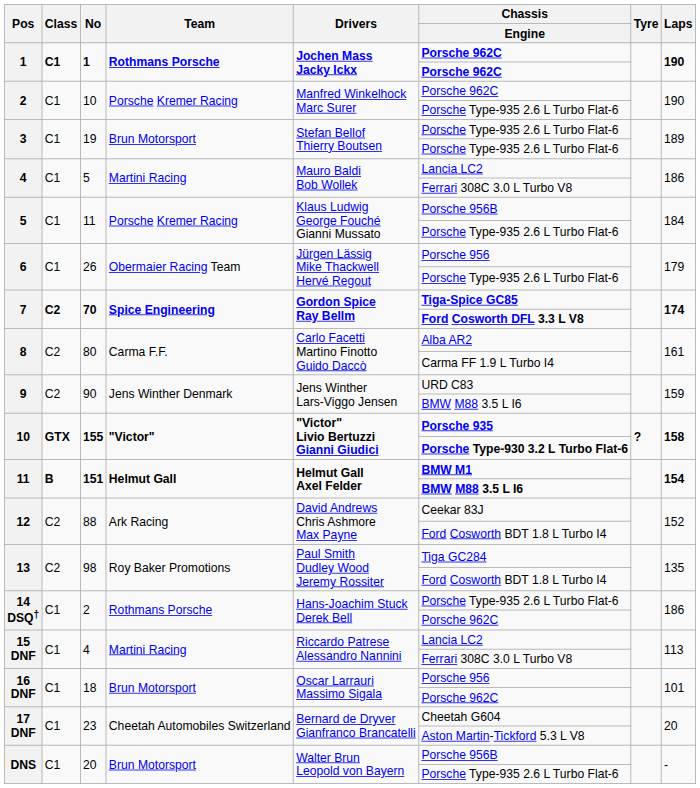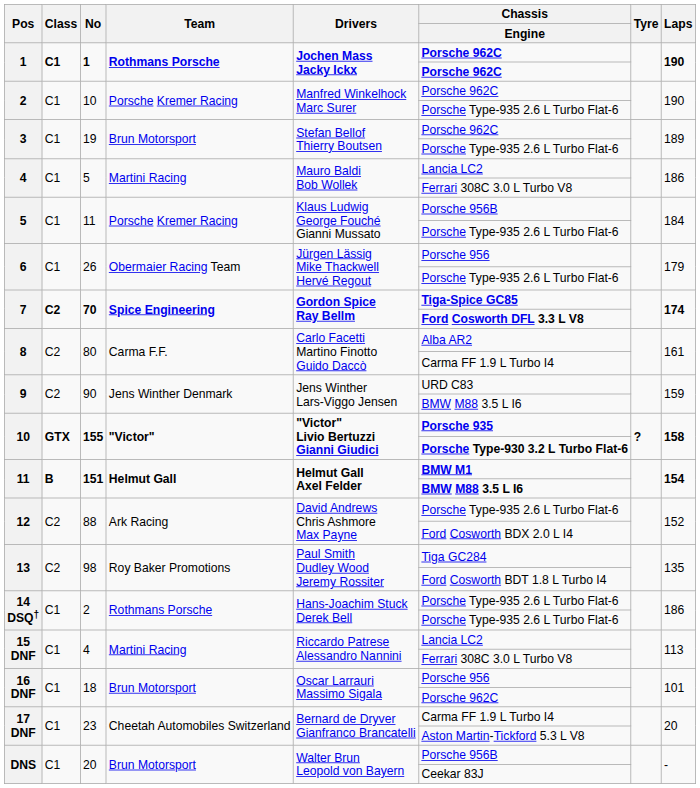(520, 130) Porsche Type-935 2.6 L Turbo Flat-6 -> (460, 130) Porsche 962C
(452, 510) Ceekar 83J -> (520, 510) Porsche Type-935 2.6 L Turbo Flat-6
(514, 533) Ford Cosworth BDT 1.8 L Turbo I4 -> (497, 533) Ford Cosworth BDX 2.0 L I4
(460, 620) Porsche 962C -> (520, 620) Porsche Type-935 2.6 L Turbo Flat-6
(461, 716) Cheetah G604 -> (488, 716) Carma FF 1.9 L Turbo I4
(520, 774) Porsche Type-935 2.6 L Turbo Flat-6 -> (452, 774) Ceekar 83J
